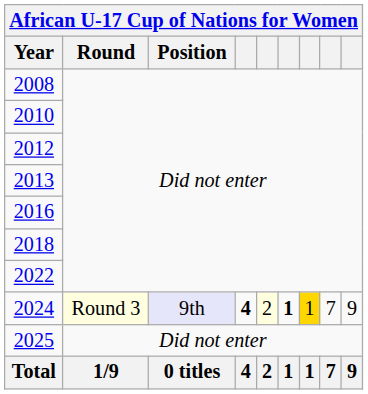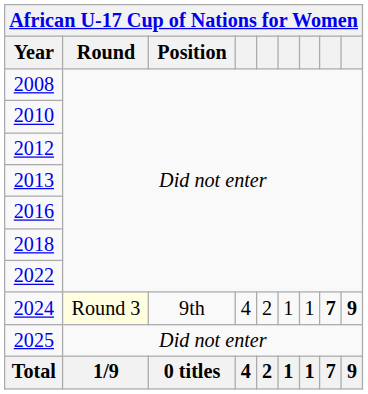(192, 308) lavender background -> (192, 308) no background
(246, 308) bold -> (246, 308) normal
(267, 308) lightyellow background -> (267, 308) no background
(288, 308) bold -> (288, 308) normal
(309, 308) gold background -> (309, 308) no background
(331, 308) normal -> (331, 308) bold
(352, 308) normal -> (352, 308) bold
